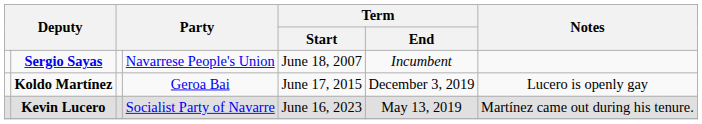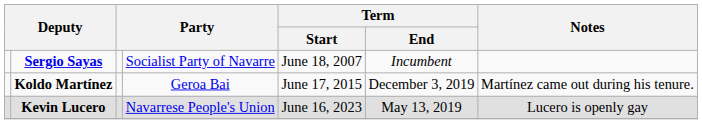(200, 61) Navarrese People's Union -> (200, 61) Socialist Party of Navarre
(587, 84) Lucero is openly gay -> (587, 84) Martínez came out during his tenure.
(200, 107) Socialist Party of Navarre -> (200, 107) Navarrese People's Union
(587, 107) Martínez came out during his tenure. -> (587, 107) Lucero is openly gay
